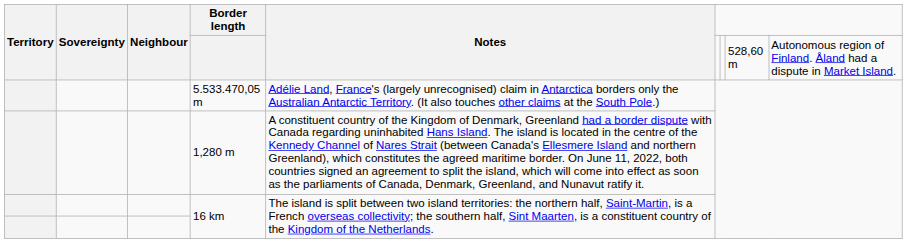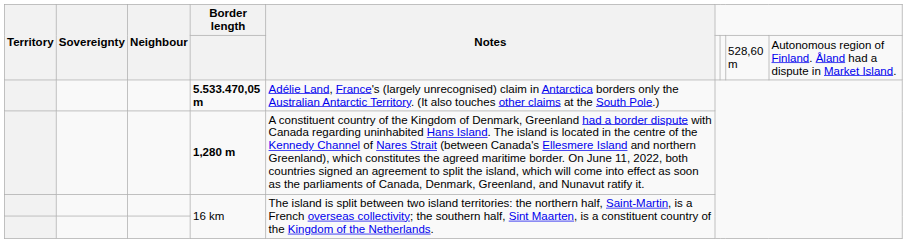(227, 95) normal -> (227, 95) bold
(214, 152) normal -> (214, 152) bold
